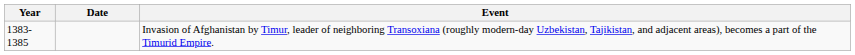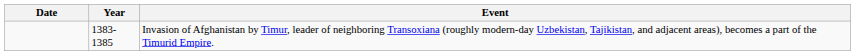columns swapped: (30, 13) <-> (97, 13)
